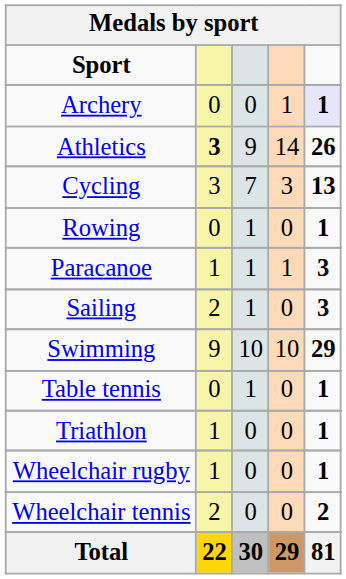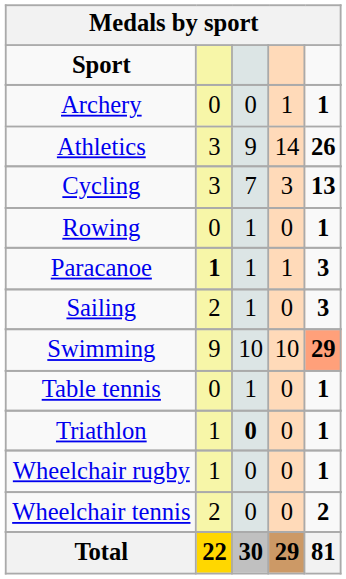(323, 105) lavender background -> (323, 105) no background
(214, 146) bold -> (214, 146) normal
(214, 268) normal -> (214, 268) bold
(323, 349) no background -> (323, 349) lightsalmon background
(251, 430) normal -> (251, 430) bold
